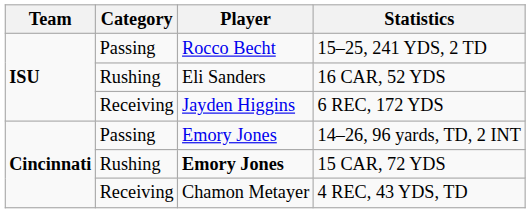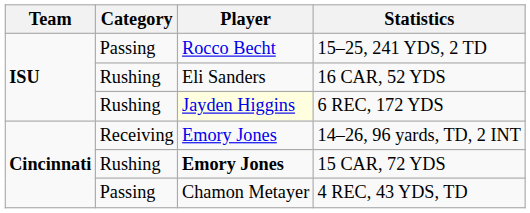(137, 105) Receiving -> (130, 105) Rushing
(239, 105) no background -> (239, 105) lightyellow background
(128, 134) Passing -> (137, 134) Receiving
(137, 192) Receiving -> (128, 192) Passing
